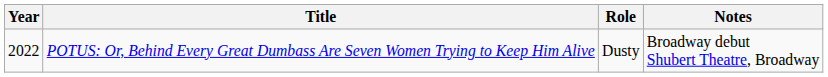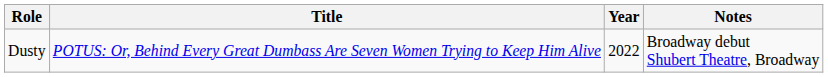columns swapped: (24, 16) <-> (621, 16)
